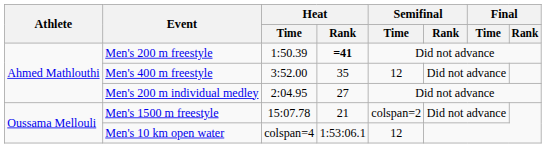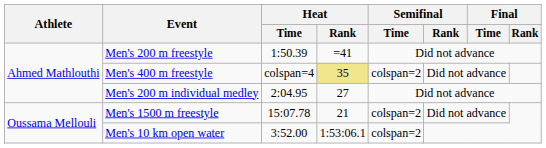(343, 53) bold -> (343, 53) normal
(289, 73) 3:52.00 -> (289, 73) colspan=4
(343, 73) no background -> (343, 73) khaki background
(396, 73) 12 -> (396, 73) colspan=2
(289, 133) colspan=4 -> (289, 133) 3:52.00
(396, 133) 12 -> (396, 133) colspan=2
